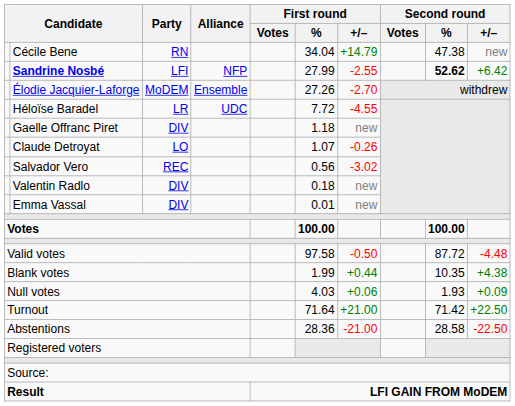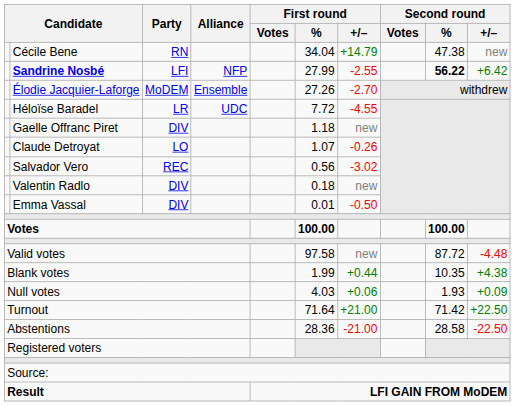(450, 71) 52.62 -> (450, 71) 56.22
(366, 204) new -> (364, 204) -0.50
(364, 253) -0.50 -> (366, 253) new
